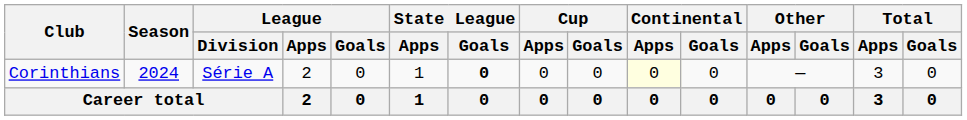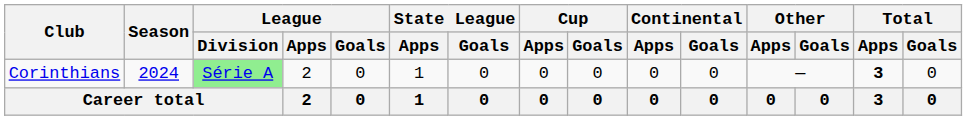(238, 74) no background -> (238, 74) lightgreen background
(484, 74) bold -> (484, 74) normal
(654, 74) lightyellow background -> (654, 74) no background
(878, 74) normal -> (878, 74) bold
